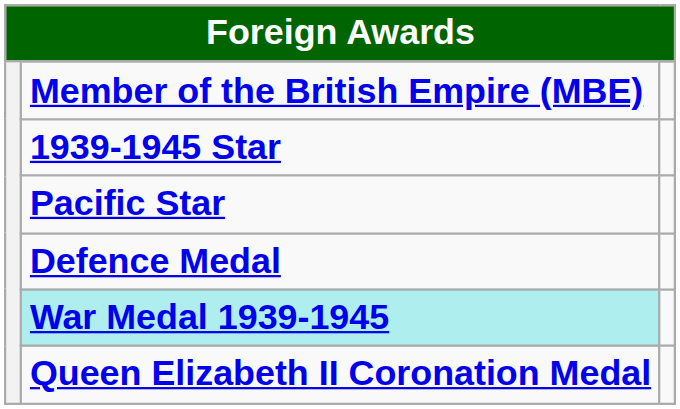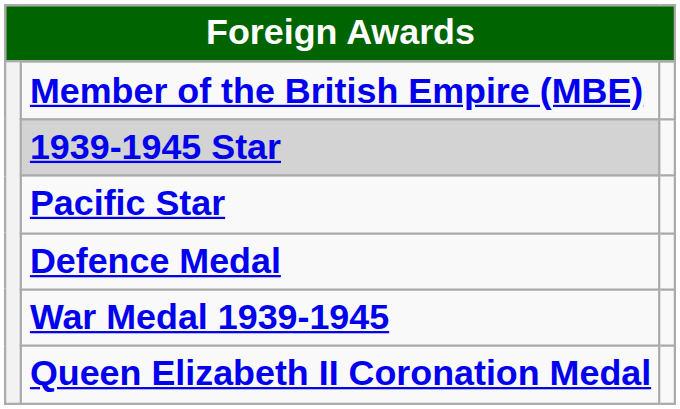(155, 146) no background -> (155, 146) lightgrey background
(210, 317) paleturquoise background -> (210, 317) no background
